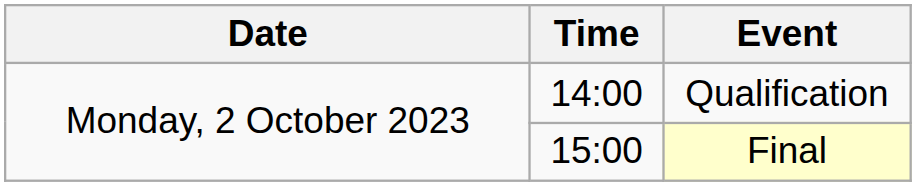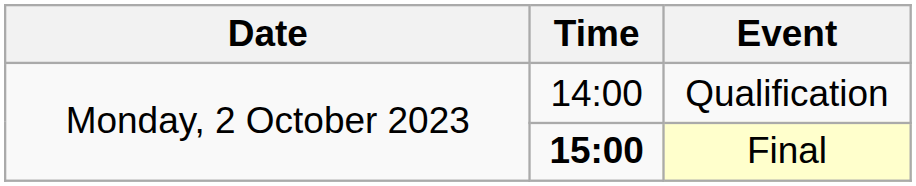(597, 151) normal -> (597, 151) bold
